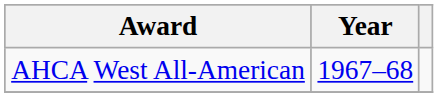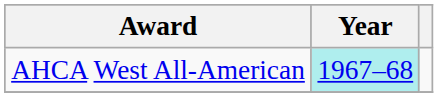(365, 69) no background -> (365, 69) paleturquoise background
